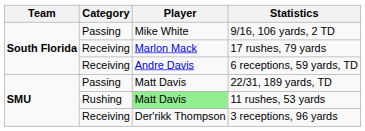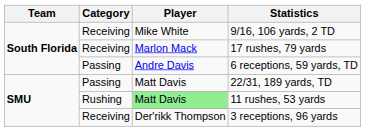(101, 31) Passing -> (106, 31) Receiving
(106, 65) Receiving -> (101, 65) Passing
